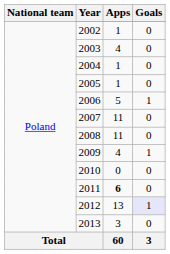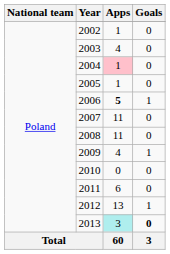(118, 65) no background -> (118, 65) pink background
(118, 100) normal -> (118, 100) bold
(118, 188) bold -> (118, 188) normal
(149, 205) lavender background -> (149, 205) no background
(118, 223) no background -> (118, 223) paleturquoise background
(149, 223) normal -> (149, 223) bold
